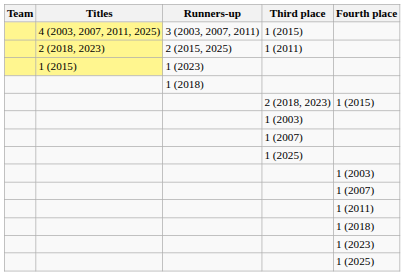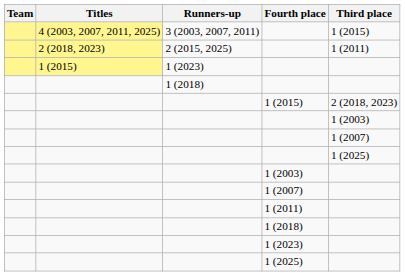columns swapped: (298, 13) <-> (367, 13)
